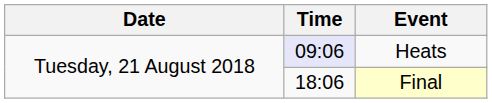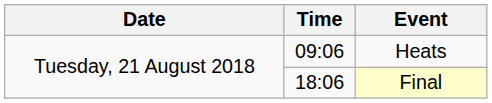(320, 51) lavender background -> (320, 51) no background
